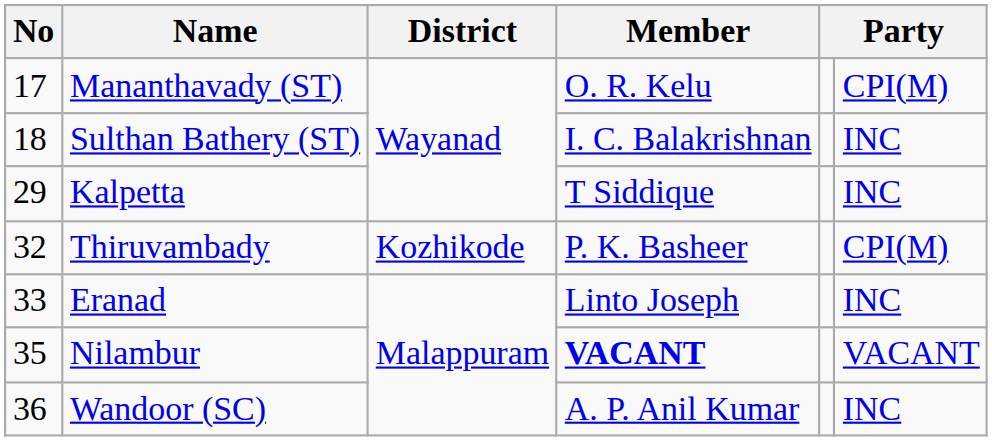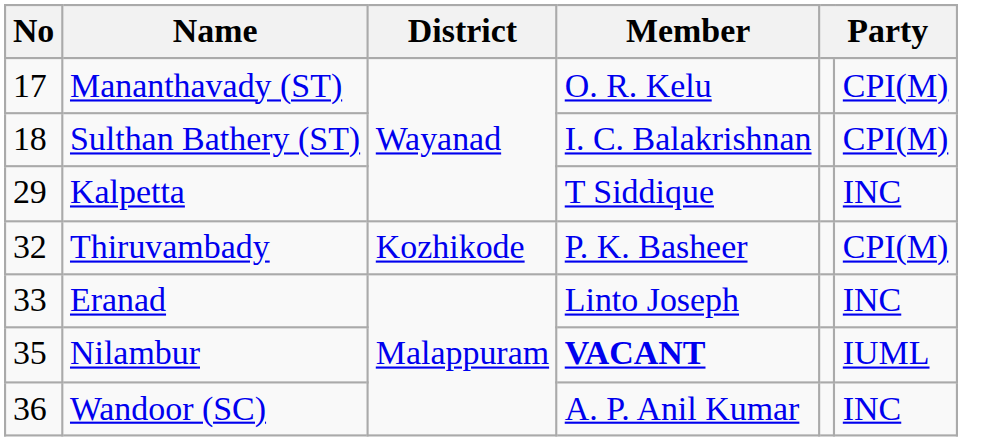(872, 138) INC -> (896, 138) CPI(M)
(911, 354) VACANT -> (886, 354) IUML
